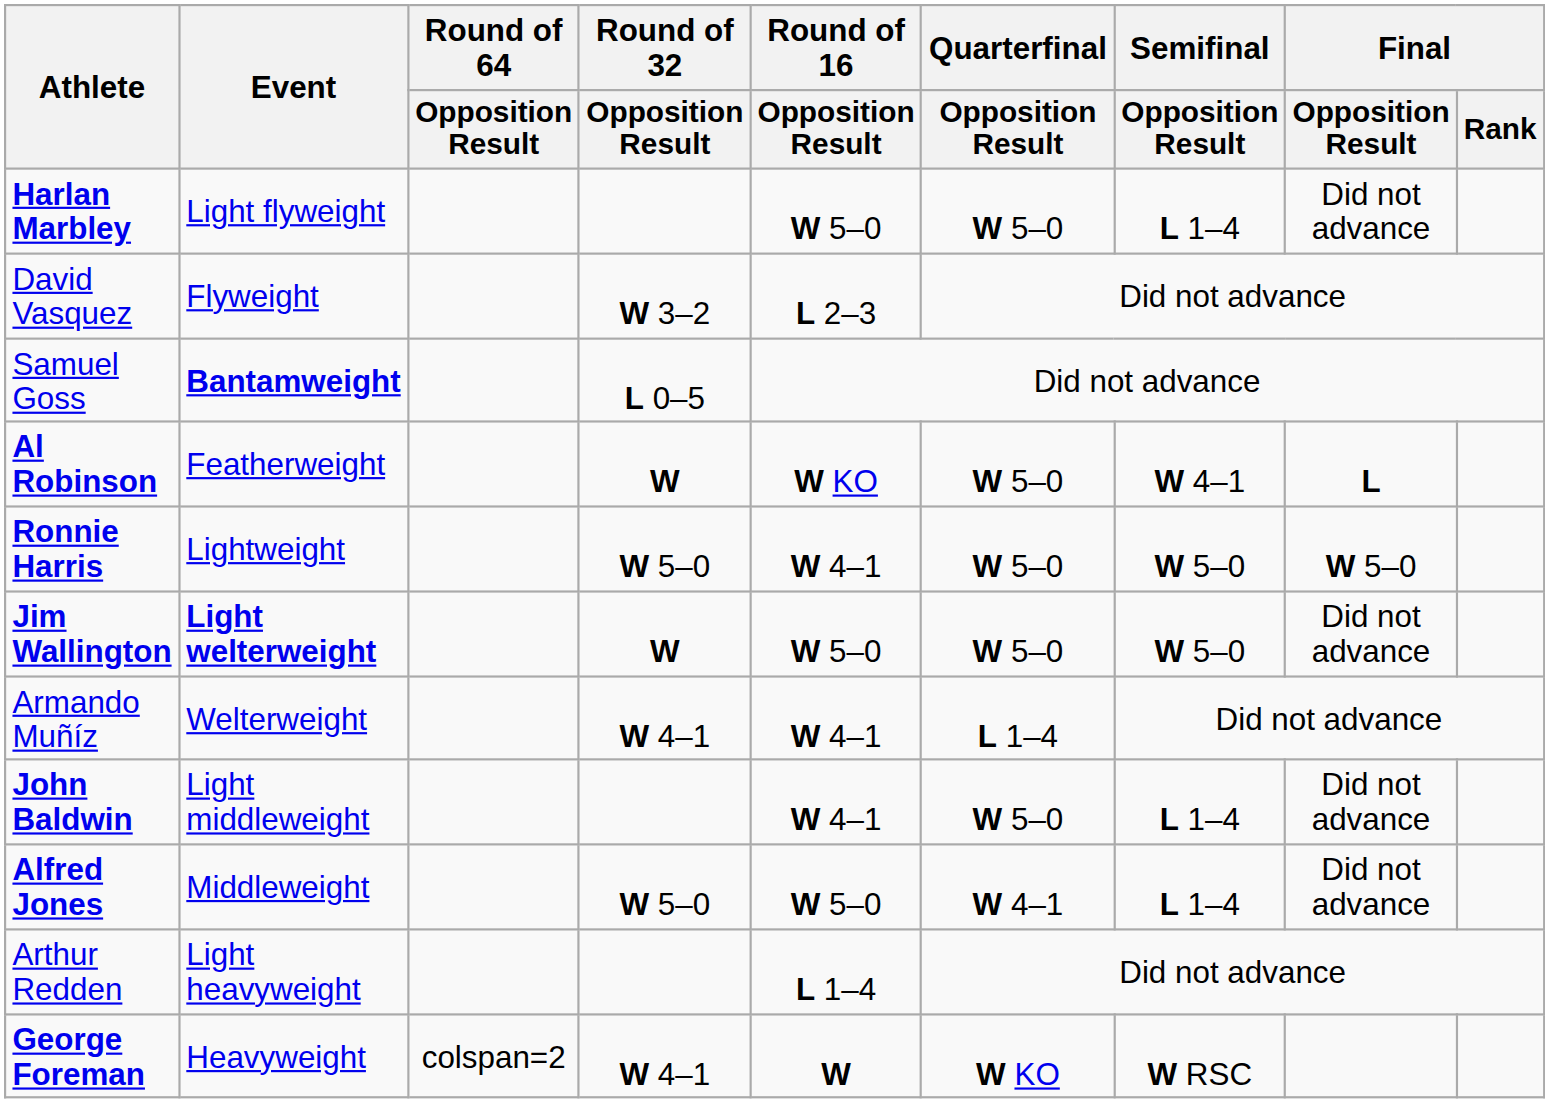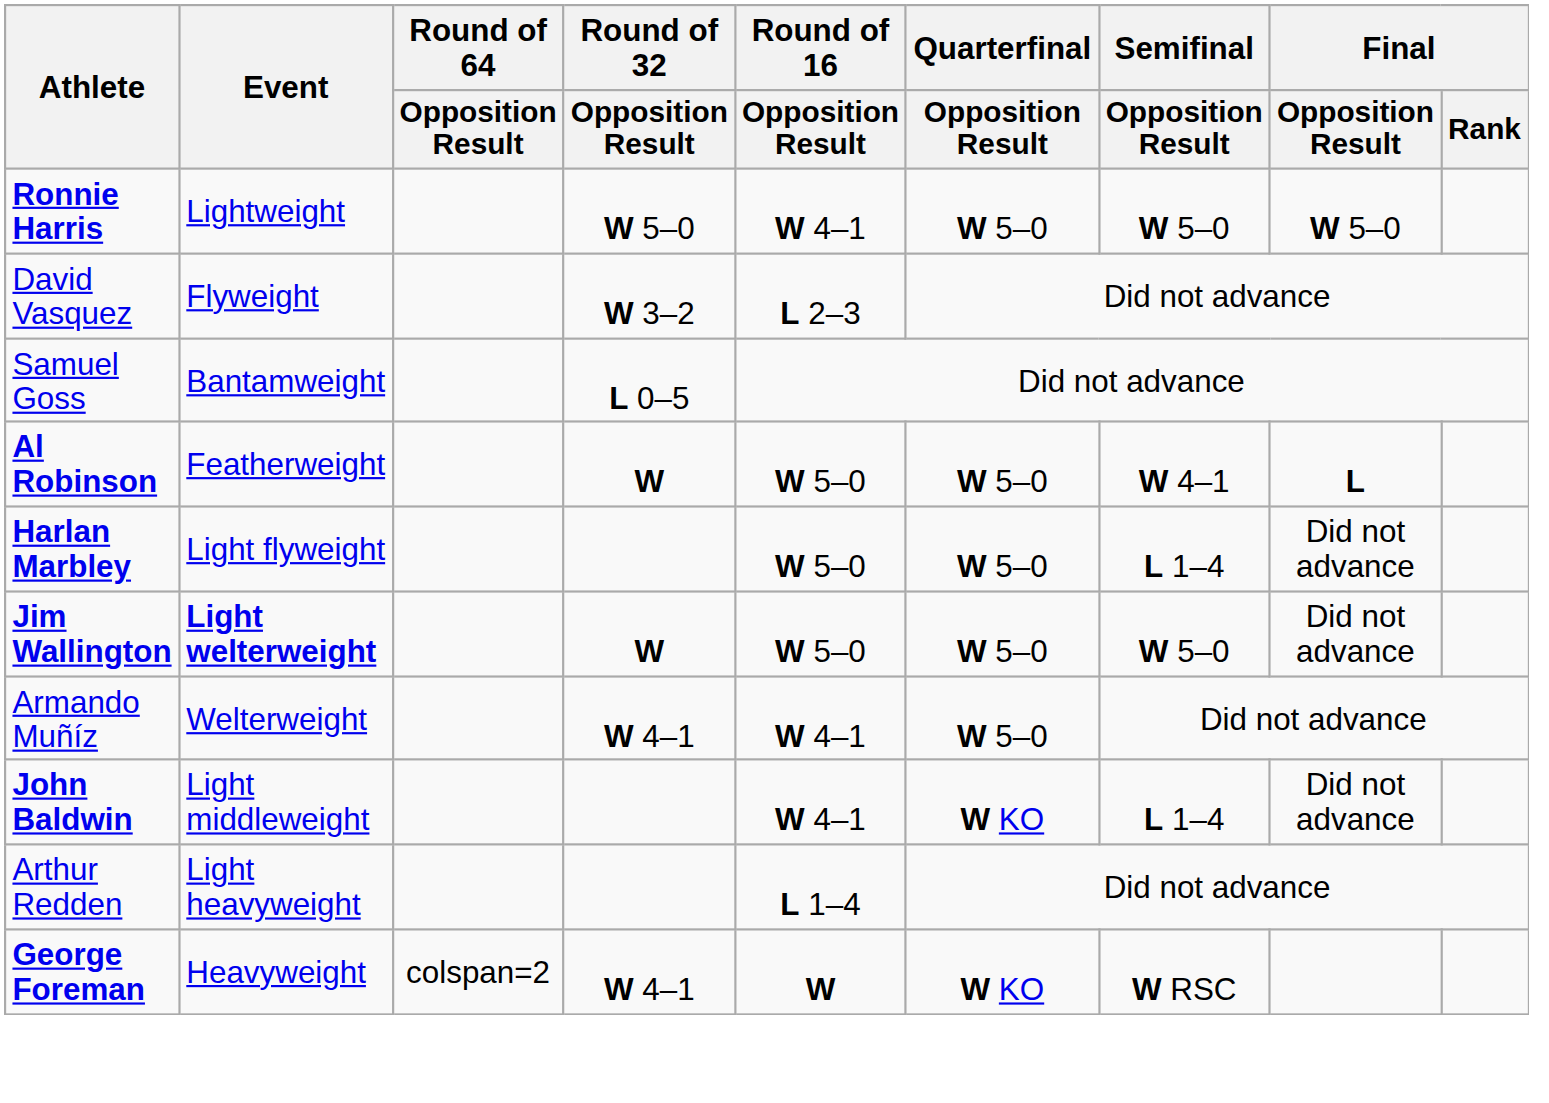rows swapped: (72, 212) <-> (66, 550)
(294, 381) bold -> (286, 381) normal
(836, 483) W KO -> (820, 483) W 5–0
(1018, 736) L 1–4 -> (1002, 736) W 5–0
(1018, 820) W 5–0 -> (1002, 820) W KO
- row: (58, 887)
